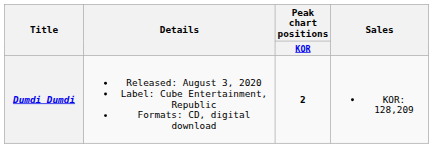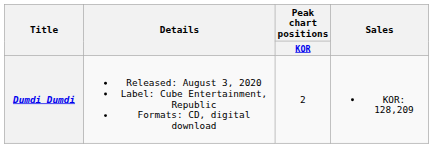(303, 99) bold -> (303, 99) normal
